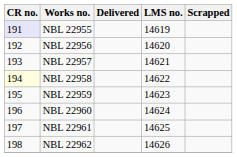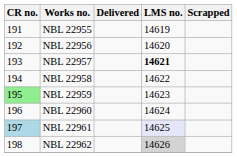(15, 29) lavender background -> (15, 29) no background
(157, 62) normal -> (157, 62) bold
(15, 78) lightyellow background -> (15, 78) no background
(15, 95) no background -> (15, 95) lightgreen background
(15, 128) no background -> (15, 128) lightblue background
(157, 128) no background -> (157, 128) lavender background
(157, 144) no background -> (157, 144) lightgrey background
